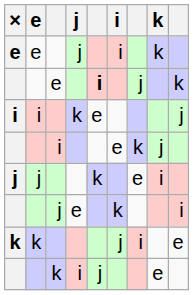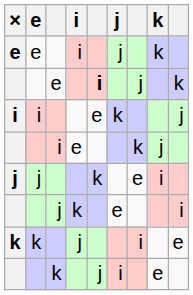columns swapped: (117, 20) <-> (76, 20)
